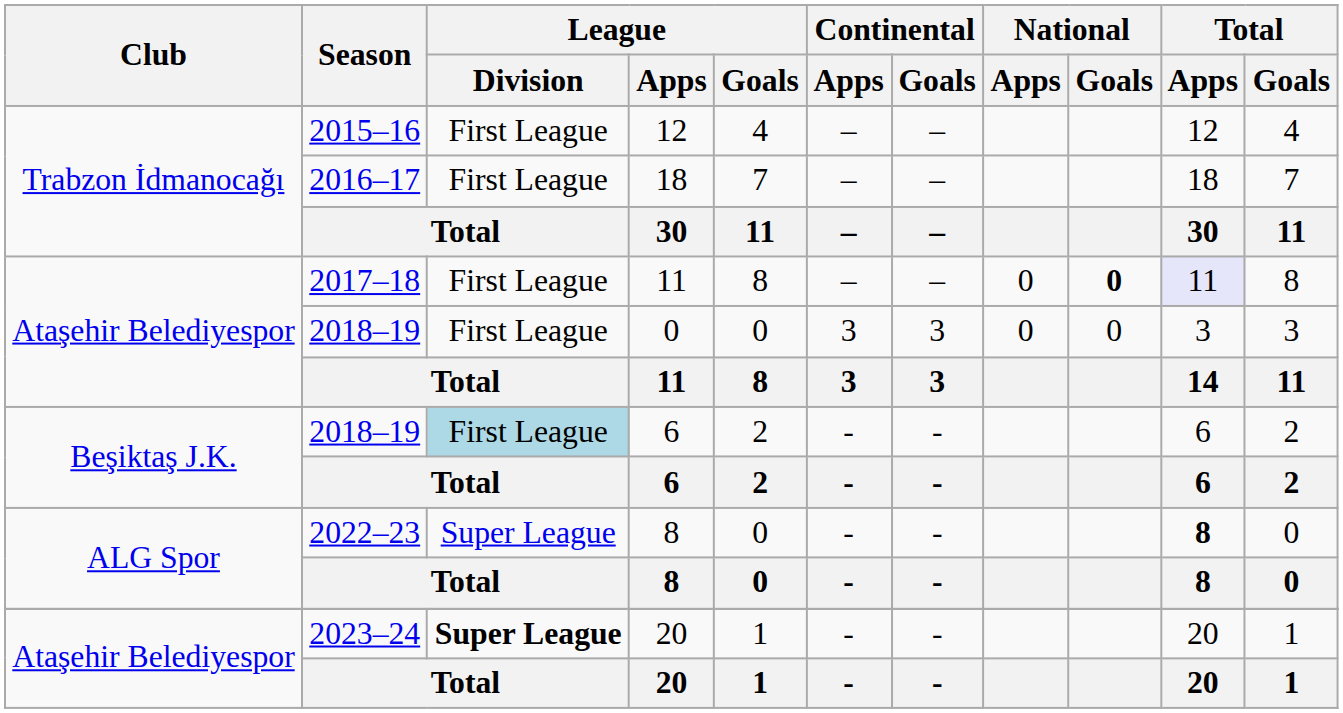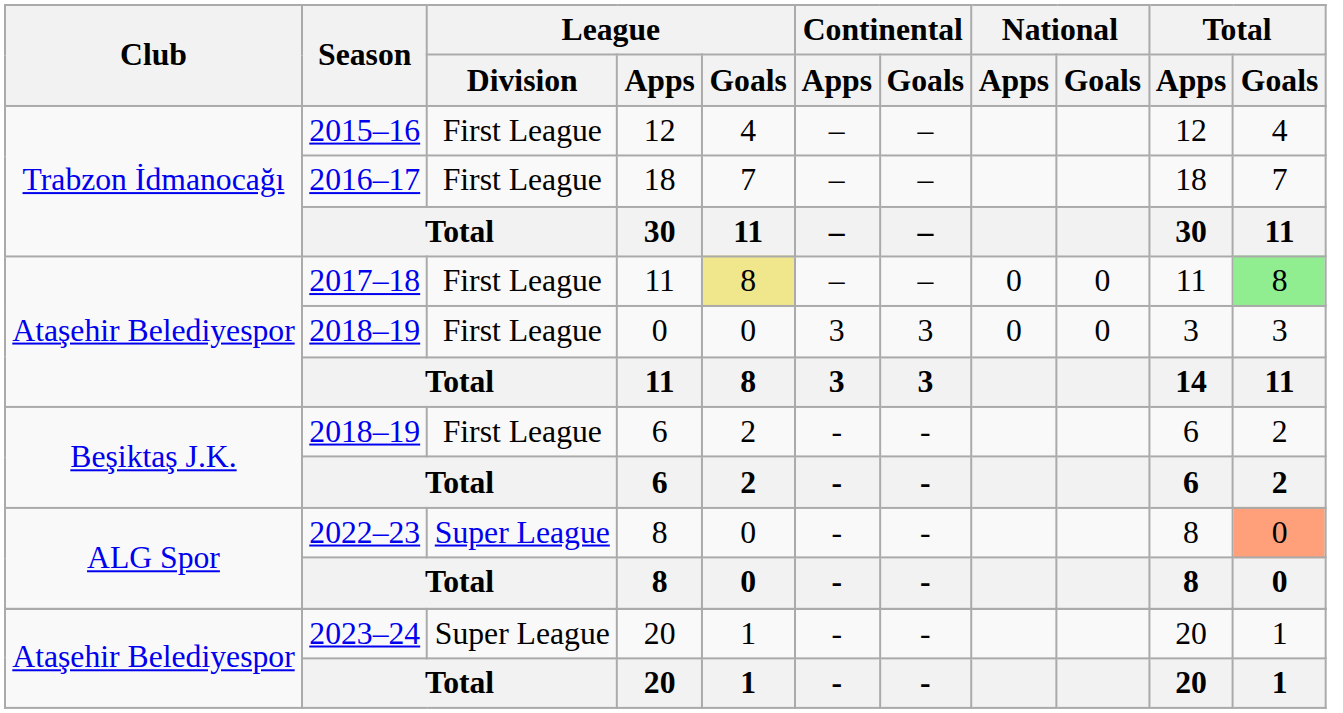(760, 280) no background -> (748, 280) khaki background
(1114, 280) bold -> (1102, 280) normal
(1203, 280) lavender background -> (1191, 280) no background
(1291, 280) no background -> (1280, 280) lightgreen background
(528, 431) lightblue background -> (522, 431) no background
(1203, 532) bold -> (1191, 532) normal
(1291, 532) no background -> (1280, 532) lightsalmon background
(528, 632) bold -> (522, 632) normal
